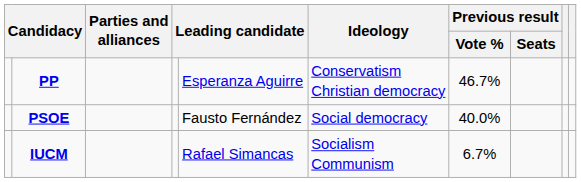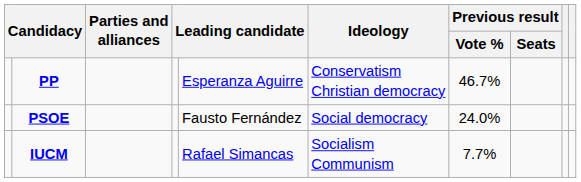(480, 117) 40.0% -> (480, 117) 24.0%
(480, 154) 6.7% -> (480, 154) 7.7%
